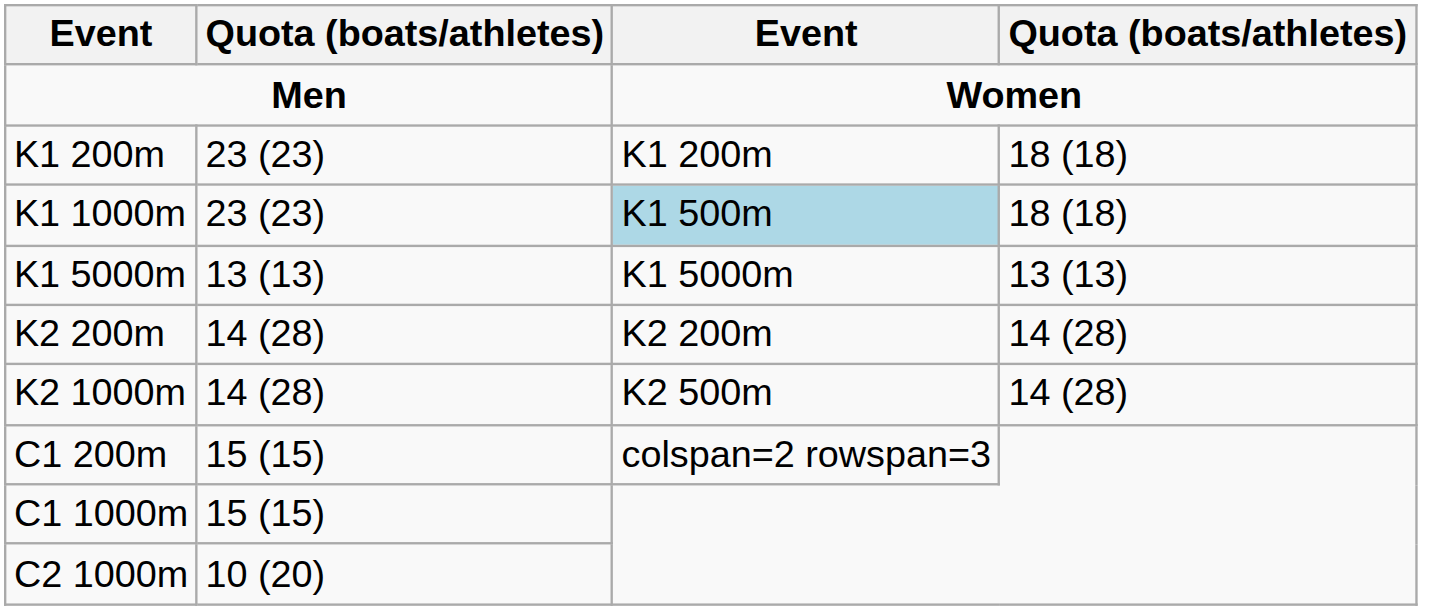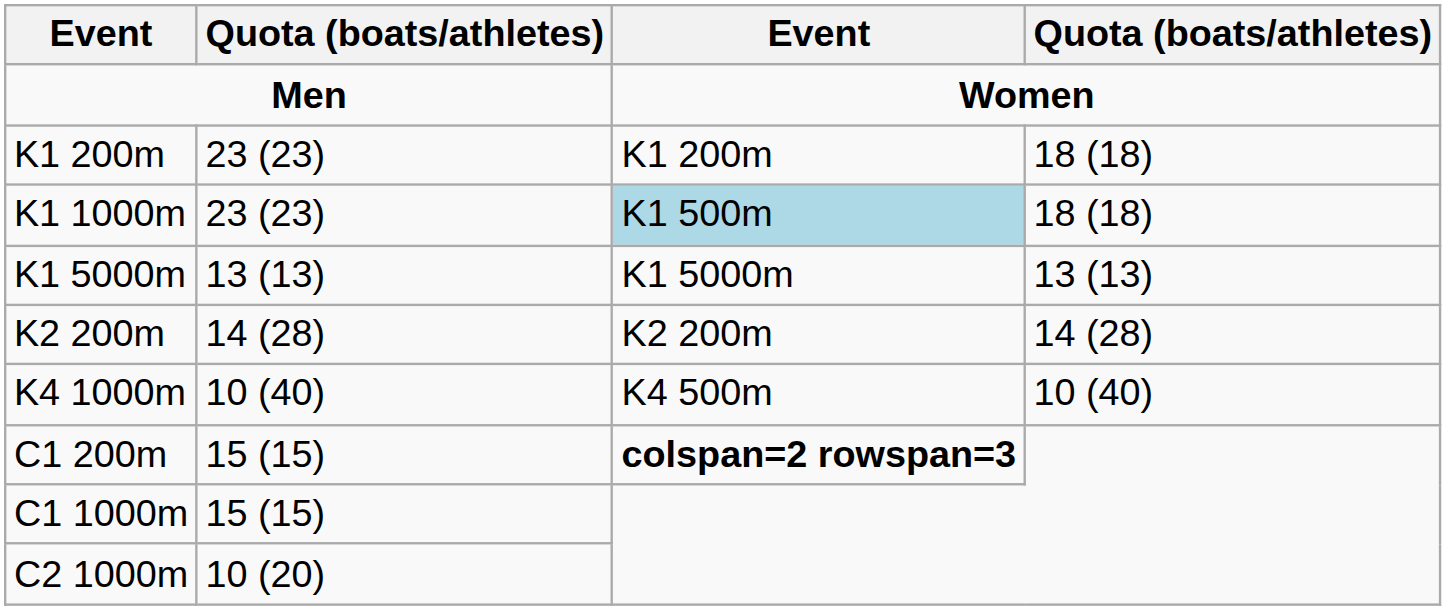- row: (100, 393)
+ row: (100, 393)
(806, 453) normal -> (819, 453) bold
